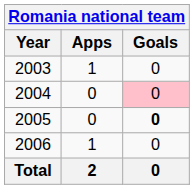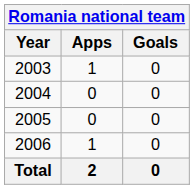(156, 94) pink background -> (156, 94) no background
(156, 119) bold -> (156, 119) normal
